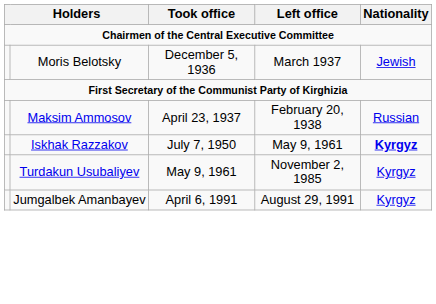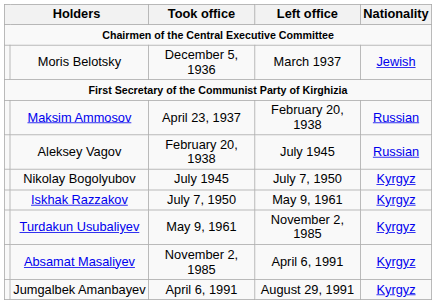+ row: (79, 152)
+ row: (79, 179)
(396, 144) bold -> (396, 199) normal
+ row: (79, 262)
